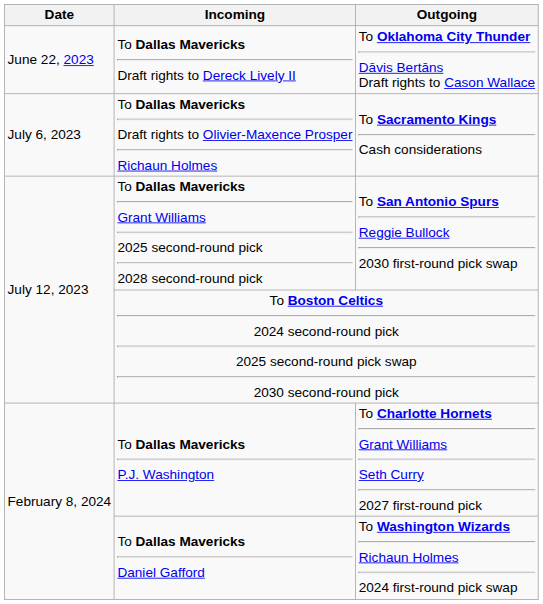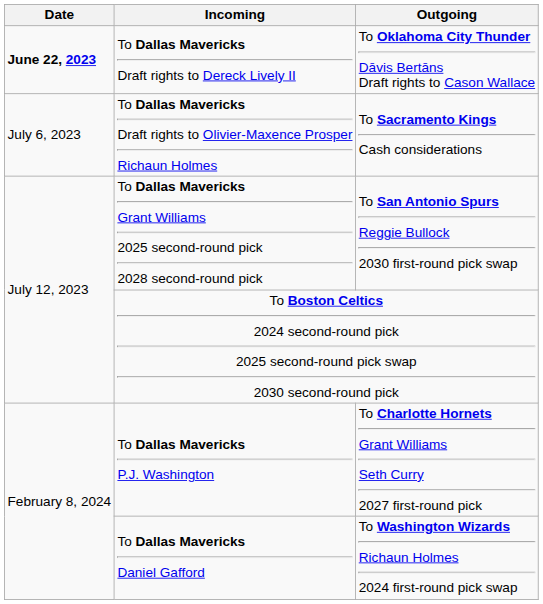(51, 59) normal -> (52, 59) bold
